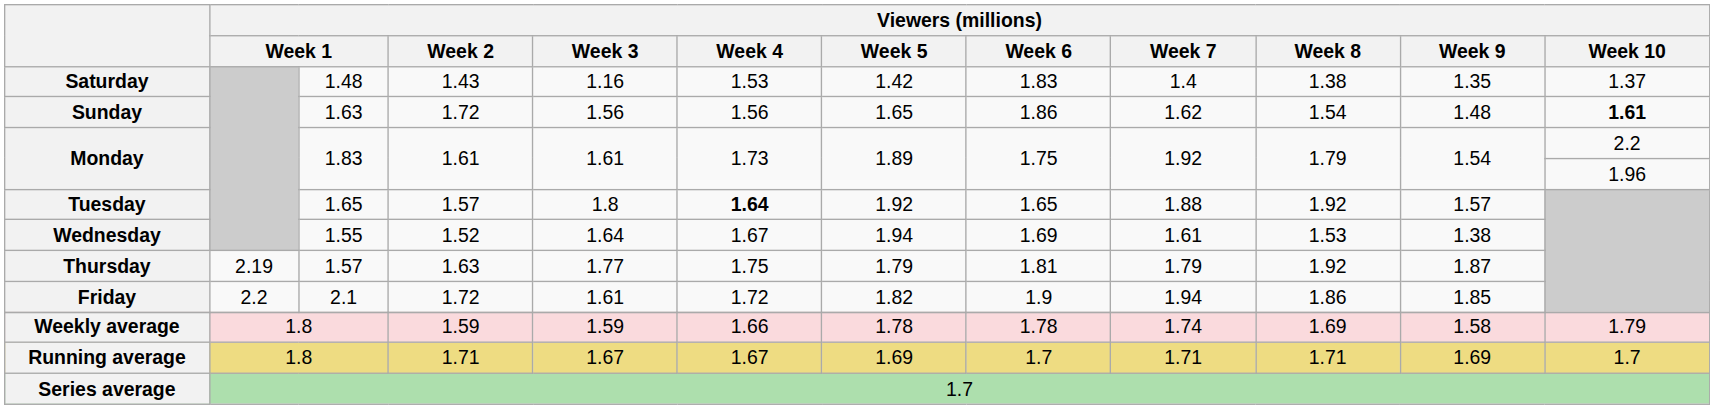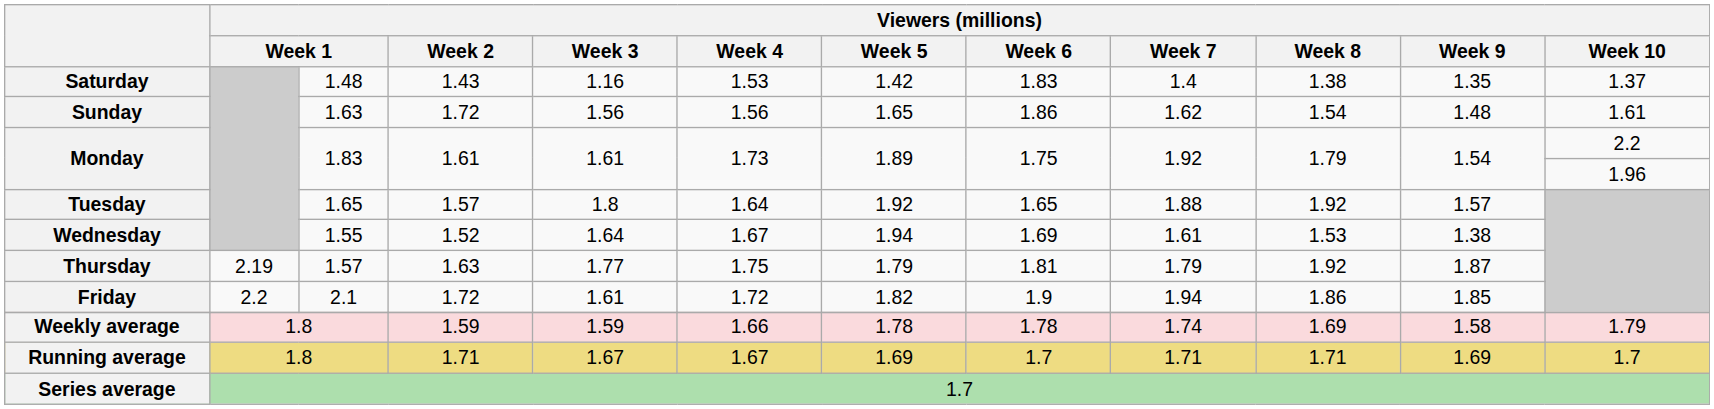(1627, 113) bold -> (1627, 113) normal
(750, 205) bold -> (750, 205) normal
